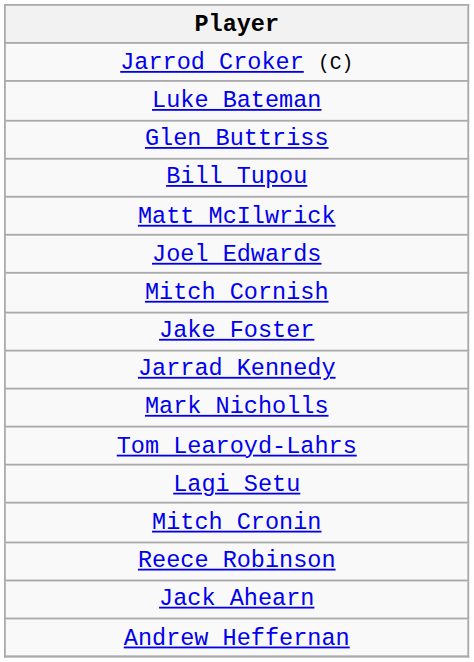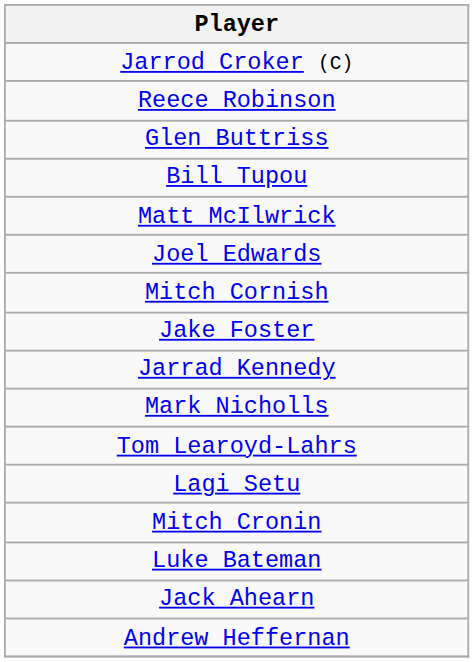(237, 101) Luke Bateman -> (237, 101) Reece Robinson
(237, 561) Reece Robinson -> (237, 561) Luke Bateman
